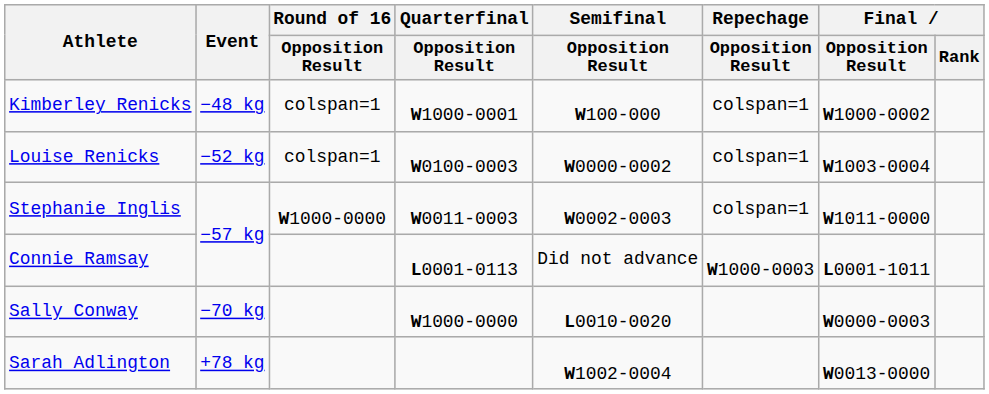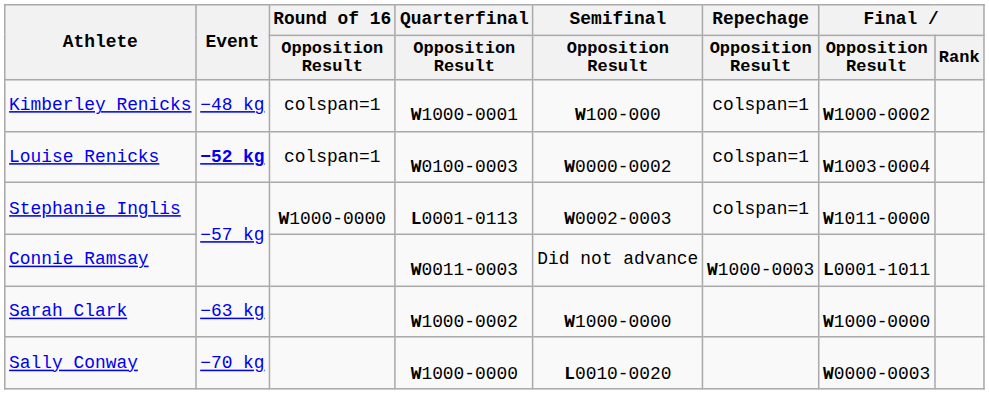(232, 157) normal -> (232, 157) bold
(464, 219) W0011-0003 -> (464, 219) L0001-0113
(464, 271) L0001-0113 -> (464, 271) W0011-0003
+ row: (68, 311)
- row: (90, 363)
